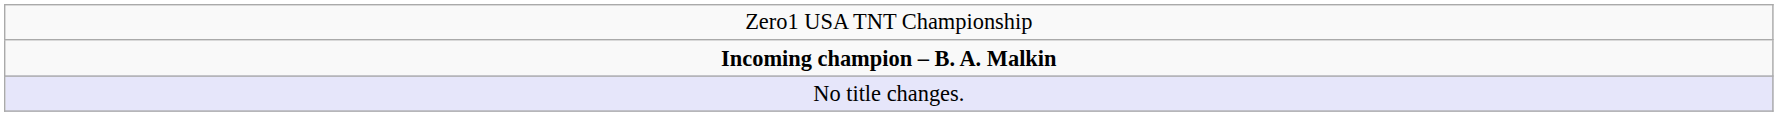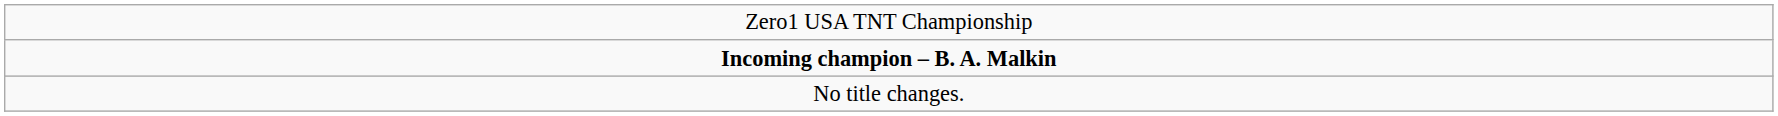(889, 93) lavender background -> (889, 93) no background
